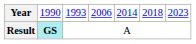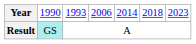(50, 30) bold -> (50, 30) normal
